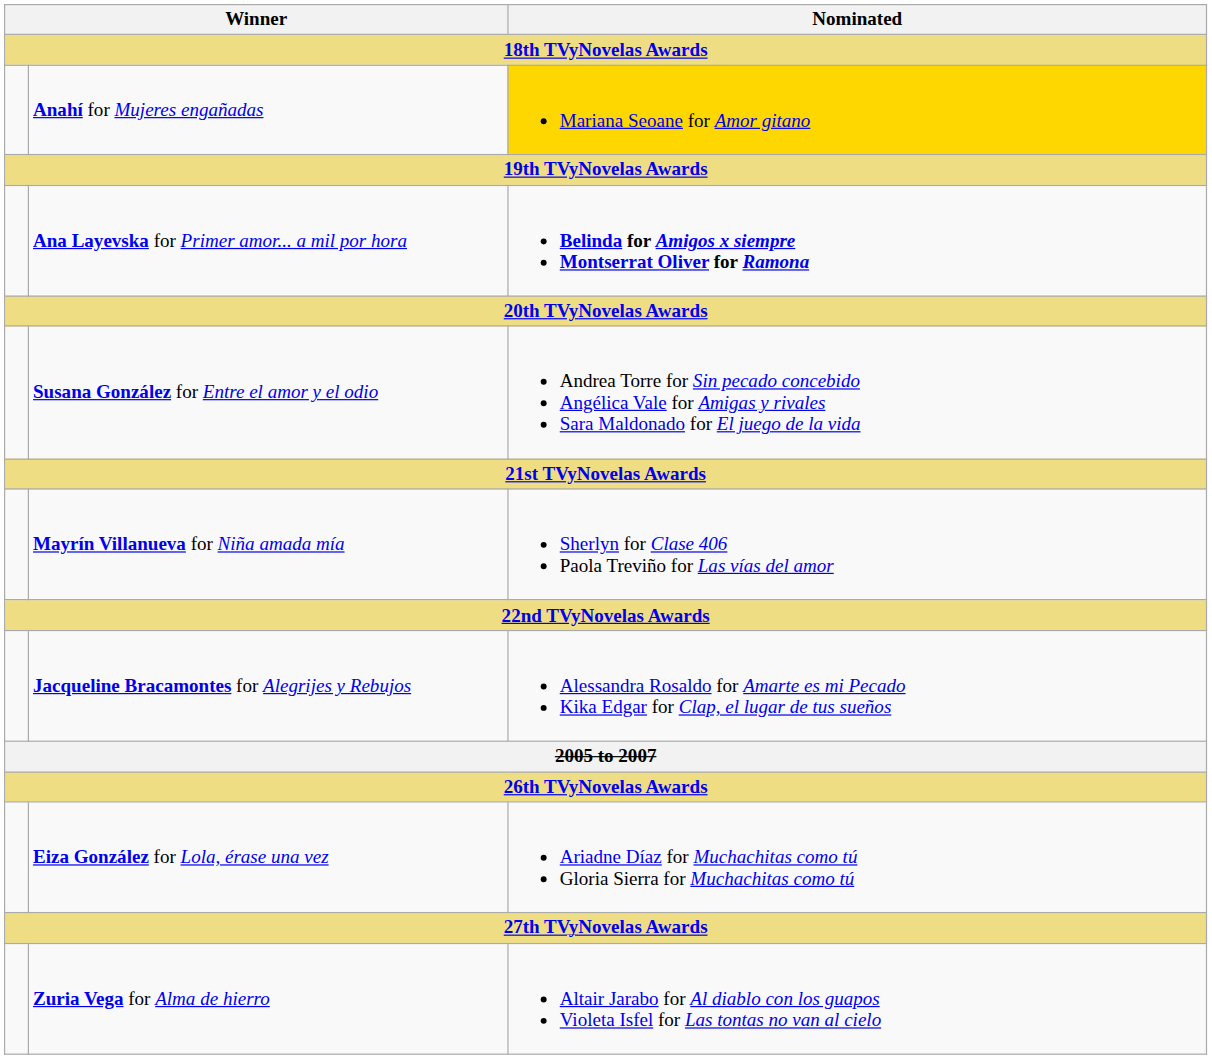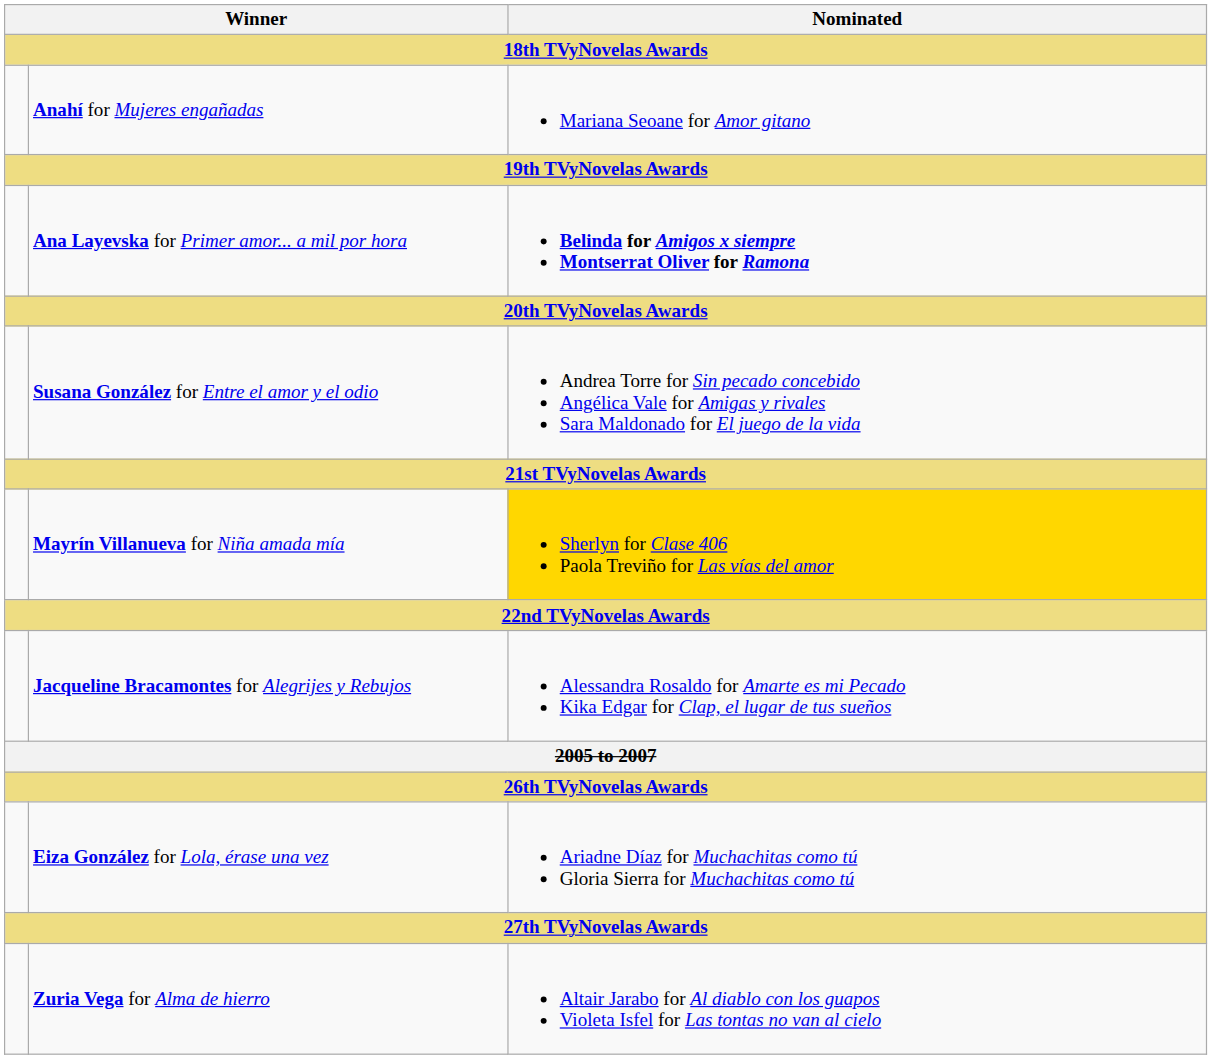(857, 121) gold background -> (857, 121) no background
(857, 555) no background -> (857, 555) gold background
